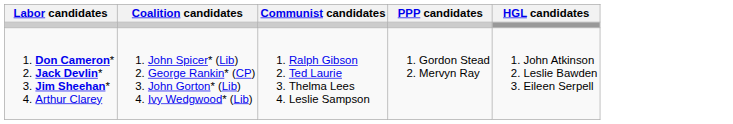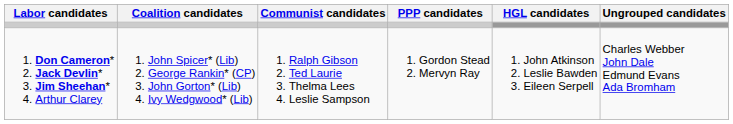+ column: (664, 13)
